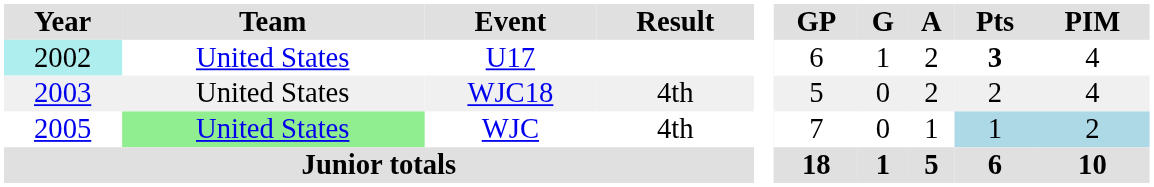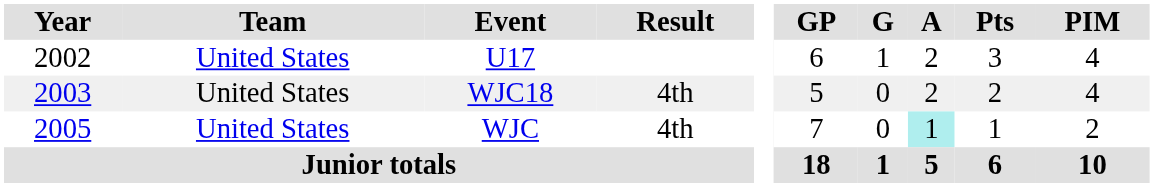(63, 57) paleturquoise background -> (63, 57) no background
(995, 57) bold -> (995, 57) normal
(273, 128) lightgreen background -> (273, 128) no background
(931, 128) no background -> (931, 128) paleturquoise background
(995, 128) lightblue background -> (995, 128) no background
(1092, 128) lightblue background -> (1092, 128) no background
